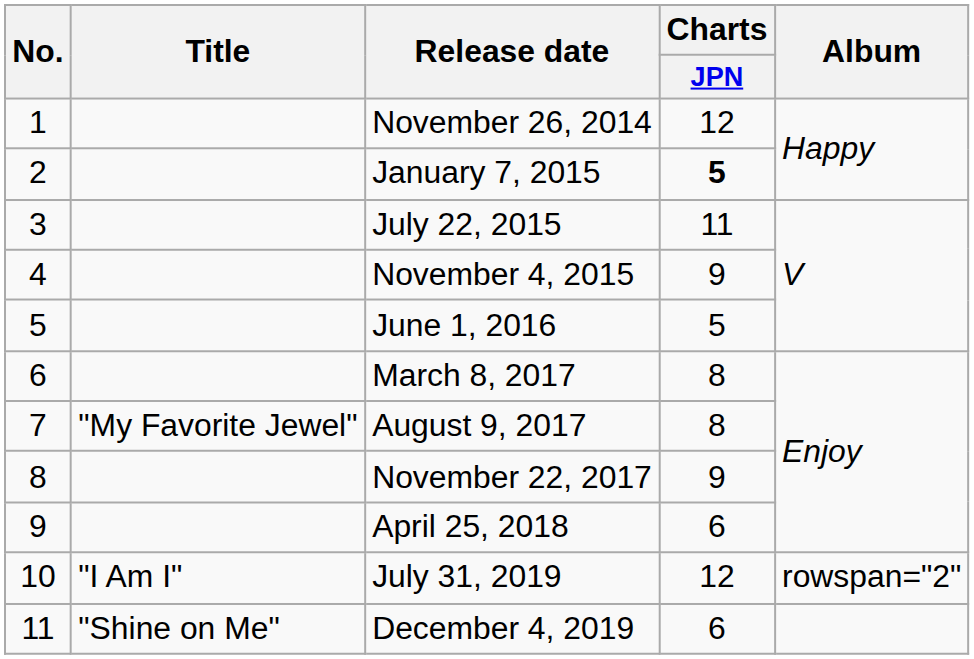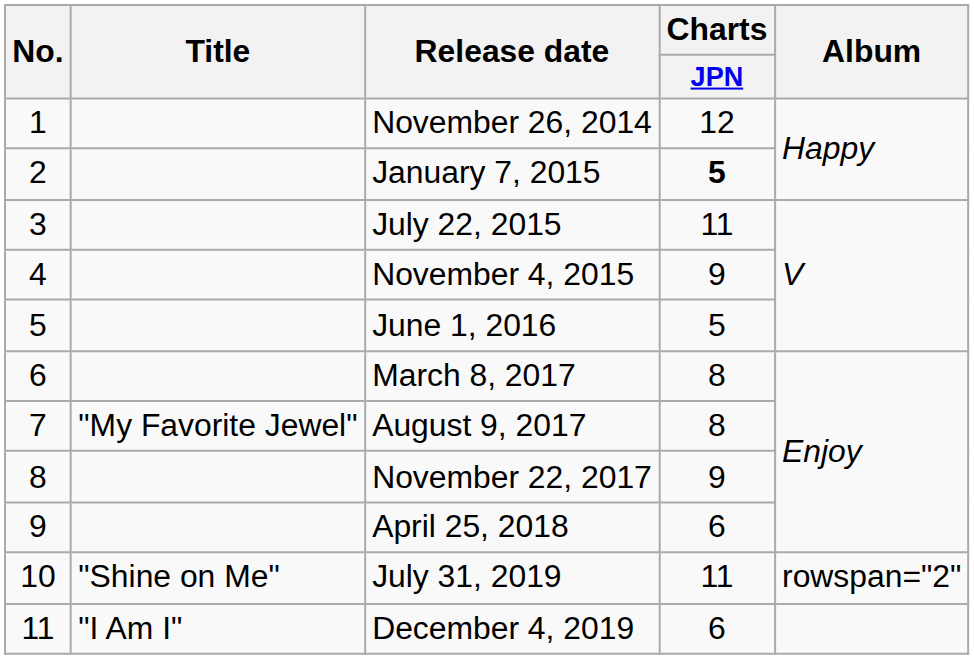(130, 577) "I Am I" -> (179, 577) "Shine on Me"
(717, 577) 12 -> (717, 577) 11
(179, 627) "Shine on Me" -> (130, 627) "I Am I"
